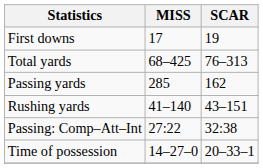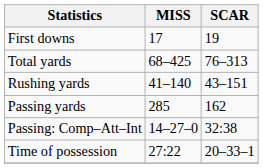rows swapped: (49, 106) <-> (47, 83)
(165, 128) 27:22 -> (173, 128) 14–27–0
(173, 151) 14–27–0 -> (165, 151) 27:22
